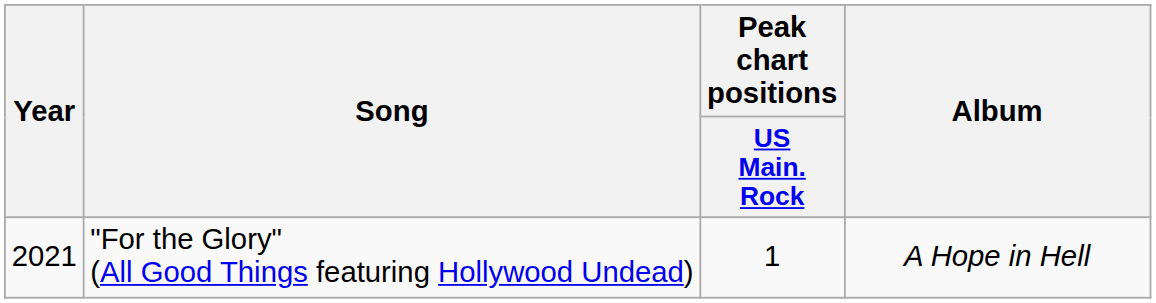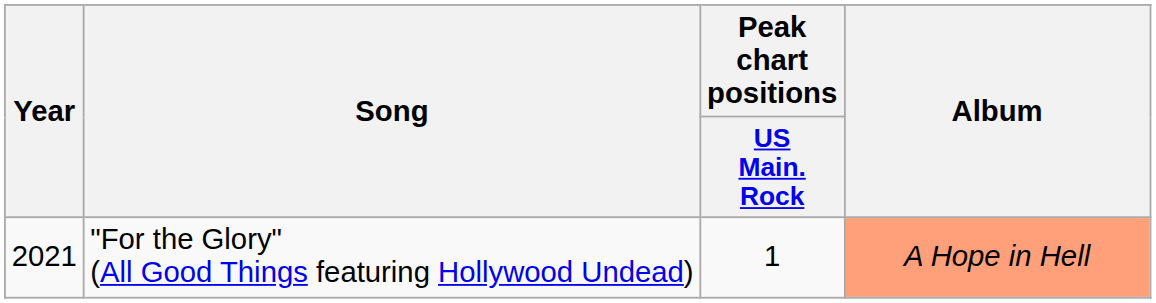(997, 256) no background -> (997, 256) lightsalmon background
